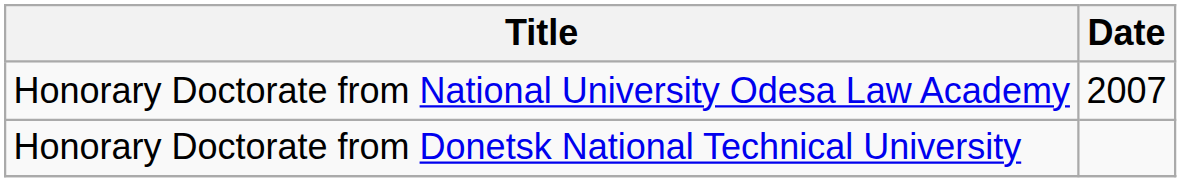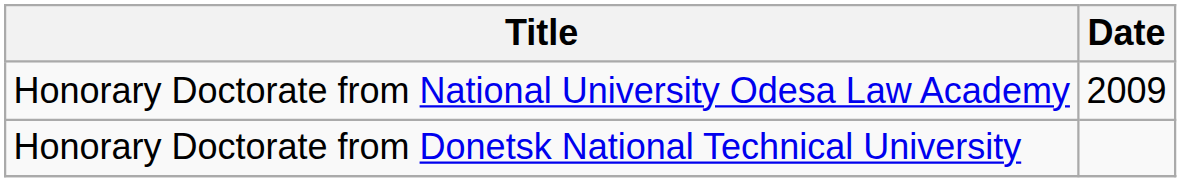(1127, 90) 2007 -> (1127, 90) 2009
